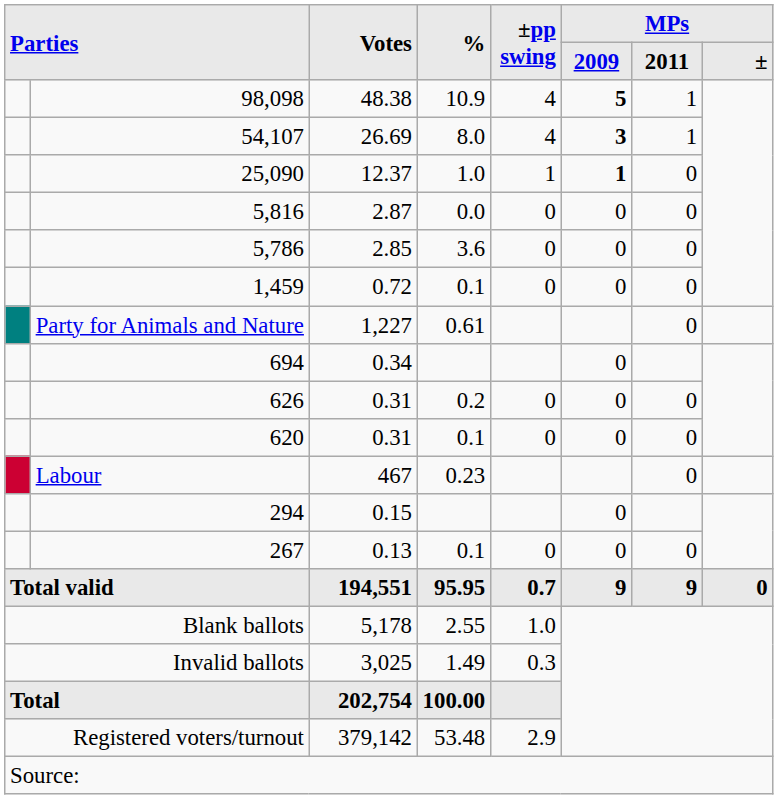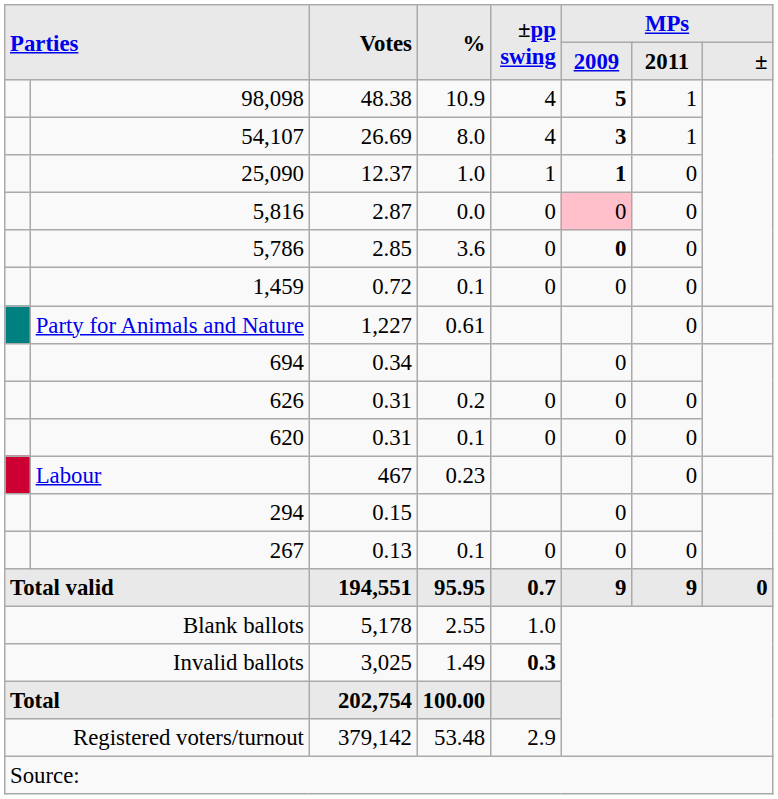(621, 211) no background -> (621, 211) pink background
(621, 249) normal -> (621, 249) bold
(542, 662) normal -> (542, 662) bold
